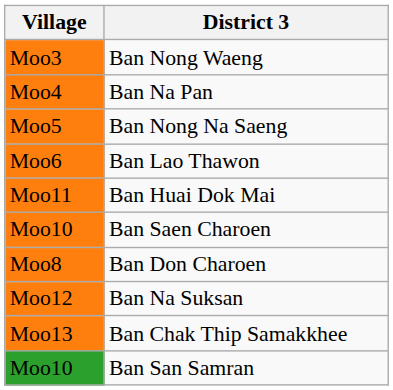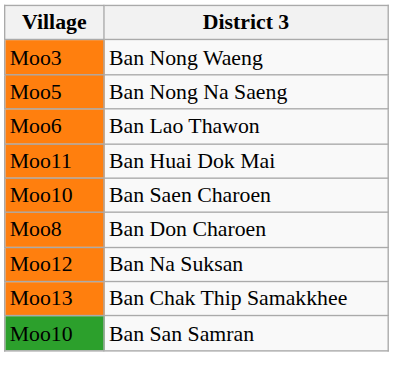- row: (161, 91)
